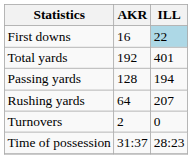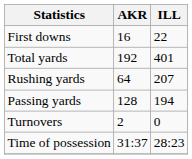(161, 36) lightblue background -> (161, 36) no background
rows swapped: (46, 100) <-> (44, 79)
